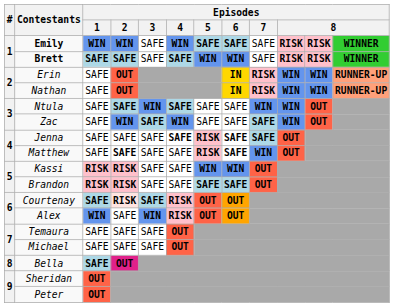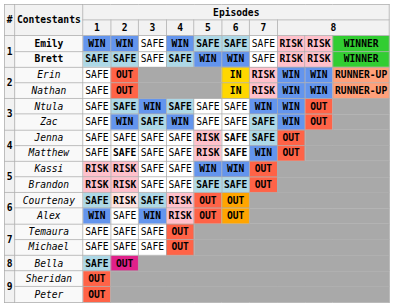(180, 138) bold -> (180, 138) normal
